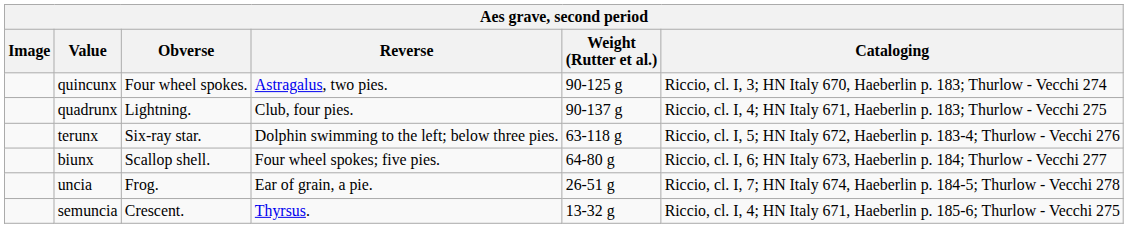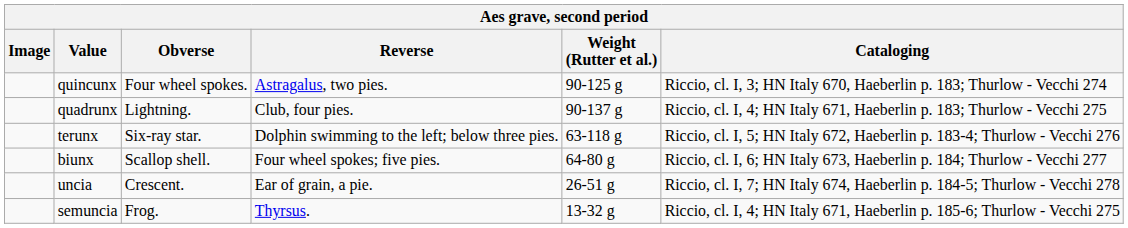(142, 185) Frog. -> (155, 185) Crescent.
(155, 210) Crescent. -> (142, 210) Frog.
